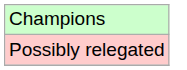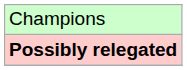(87, 49) normal -> (93, 49) bold
